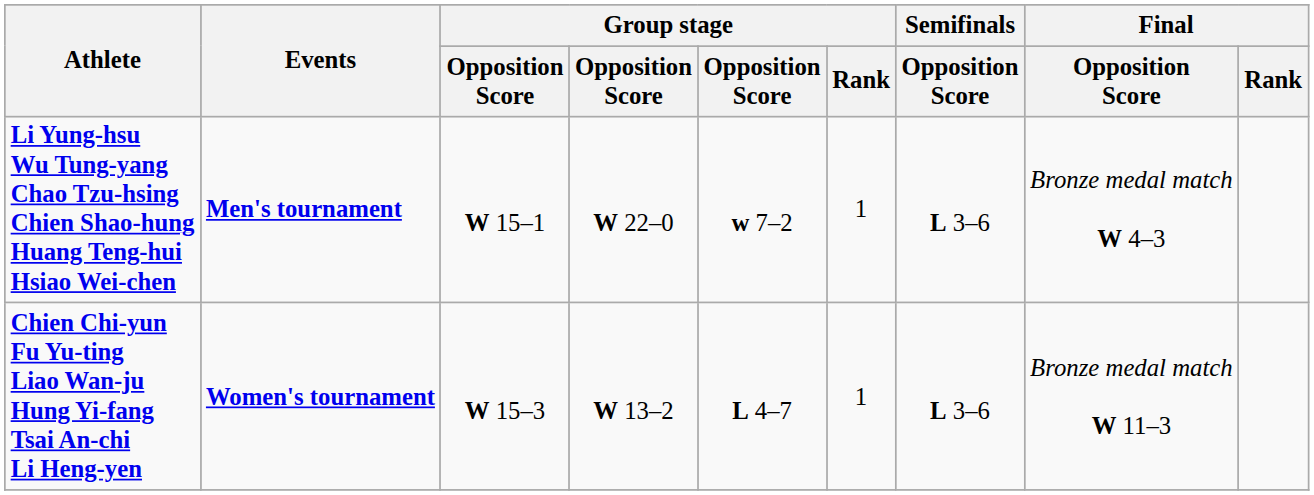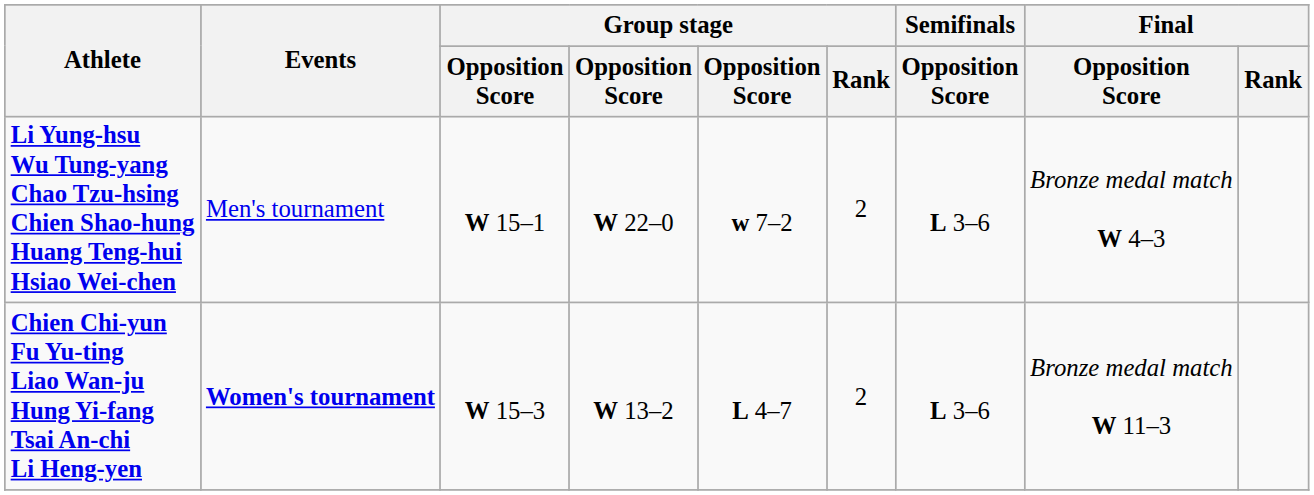(304, 209) bold -> (295, 209) normal
(861, 209) 1 -> (861, 209) 2
(861, 396) 1 -> (861, 396) 2
